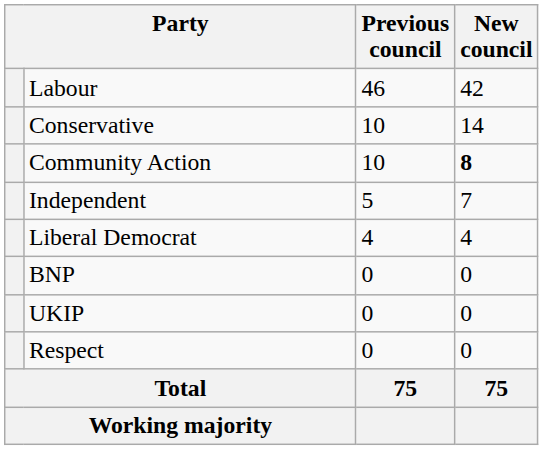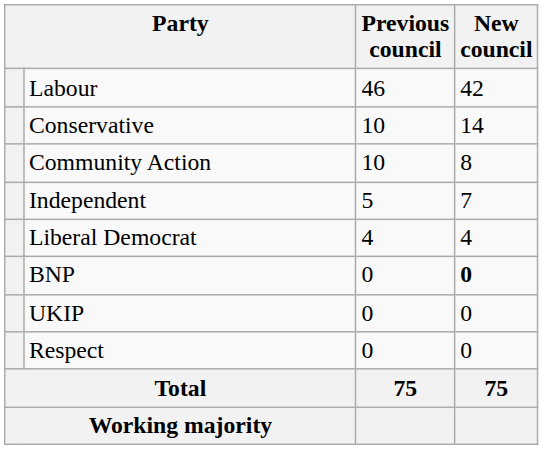(466, 162) bold -> (466, 162) normal
(466, 275) normal -> (466, 275) bold
